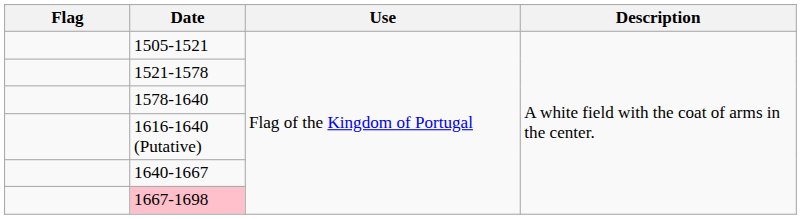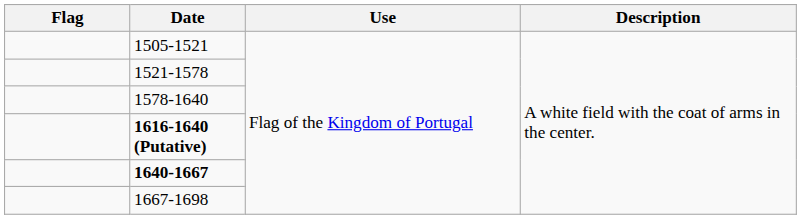(171, 136) normal -> (171, 136) bold
(171, 173) normal -> (171, 173) bold
(171, 200) pink background -> (171, 200) no background
